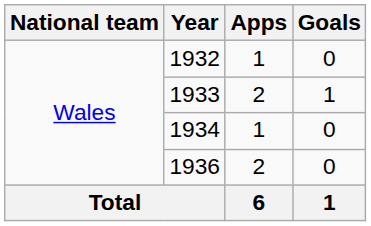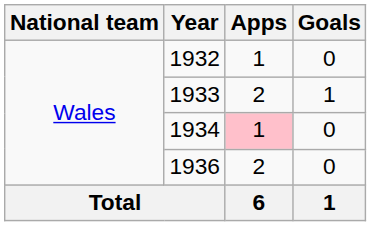(259, 130) no background -> (259, 130) pink background
